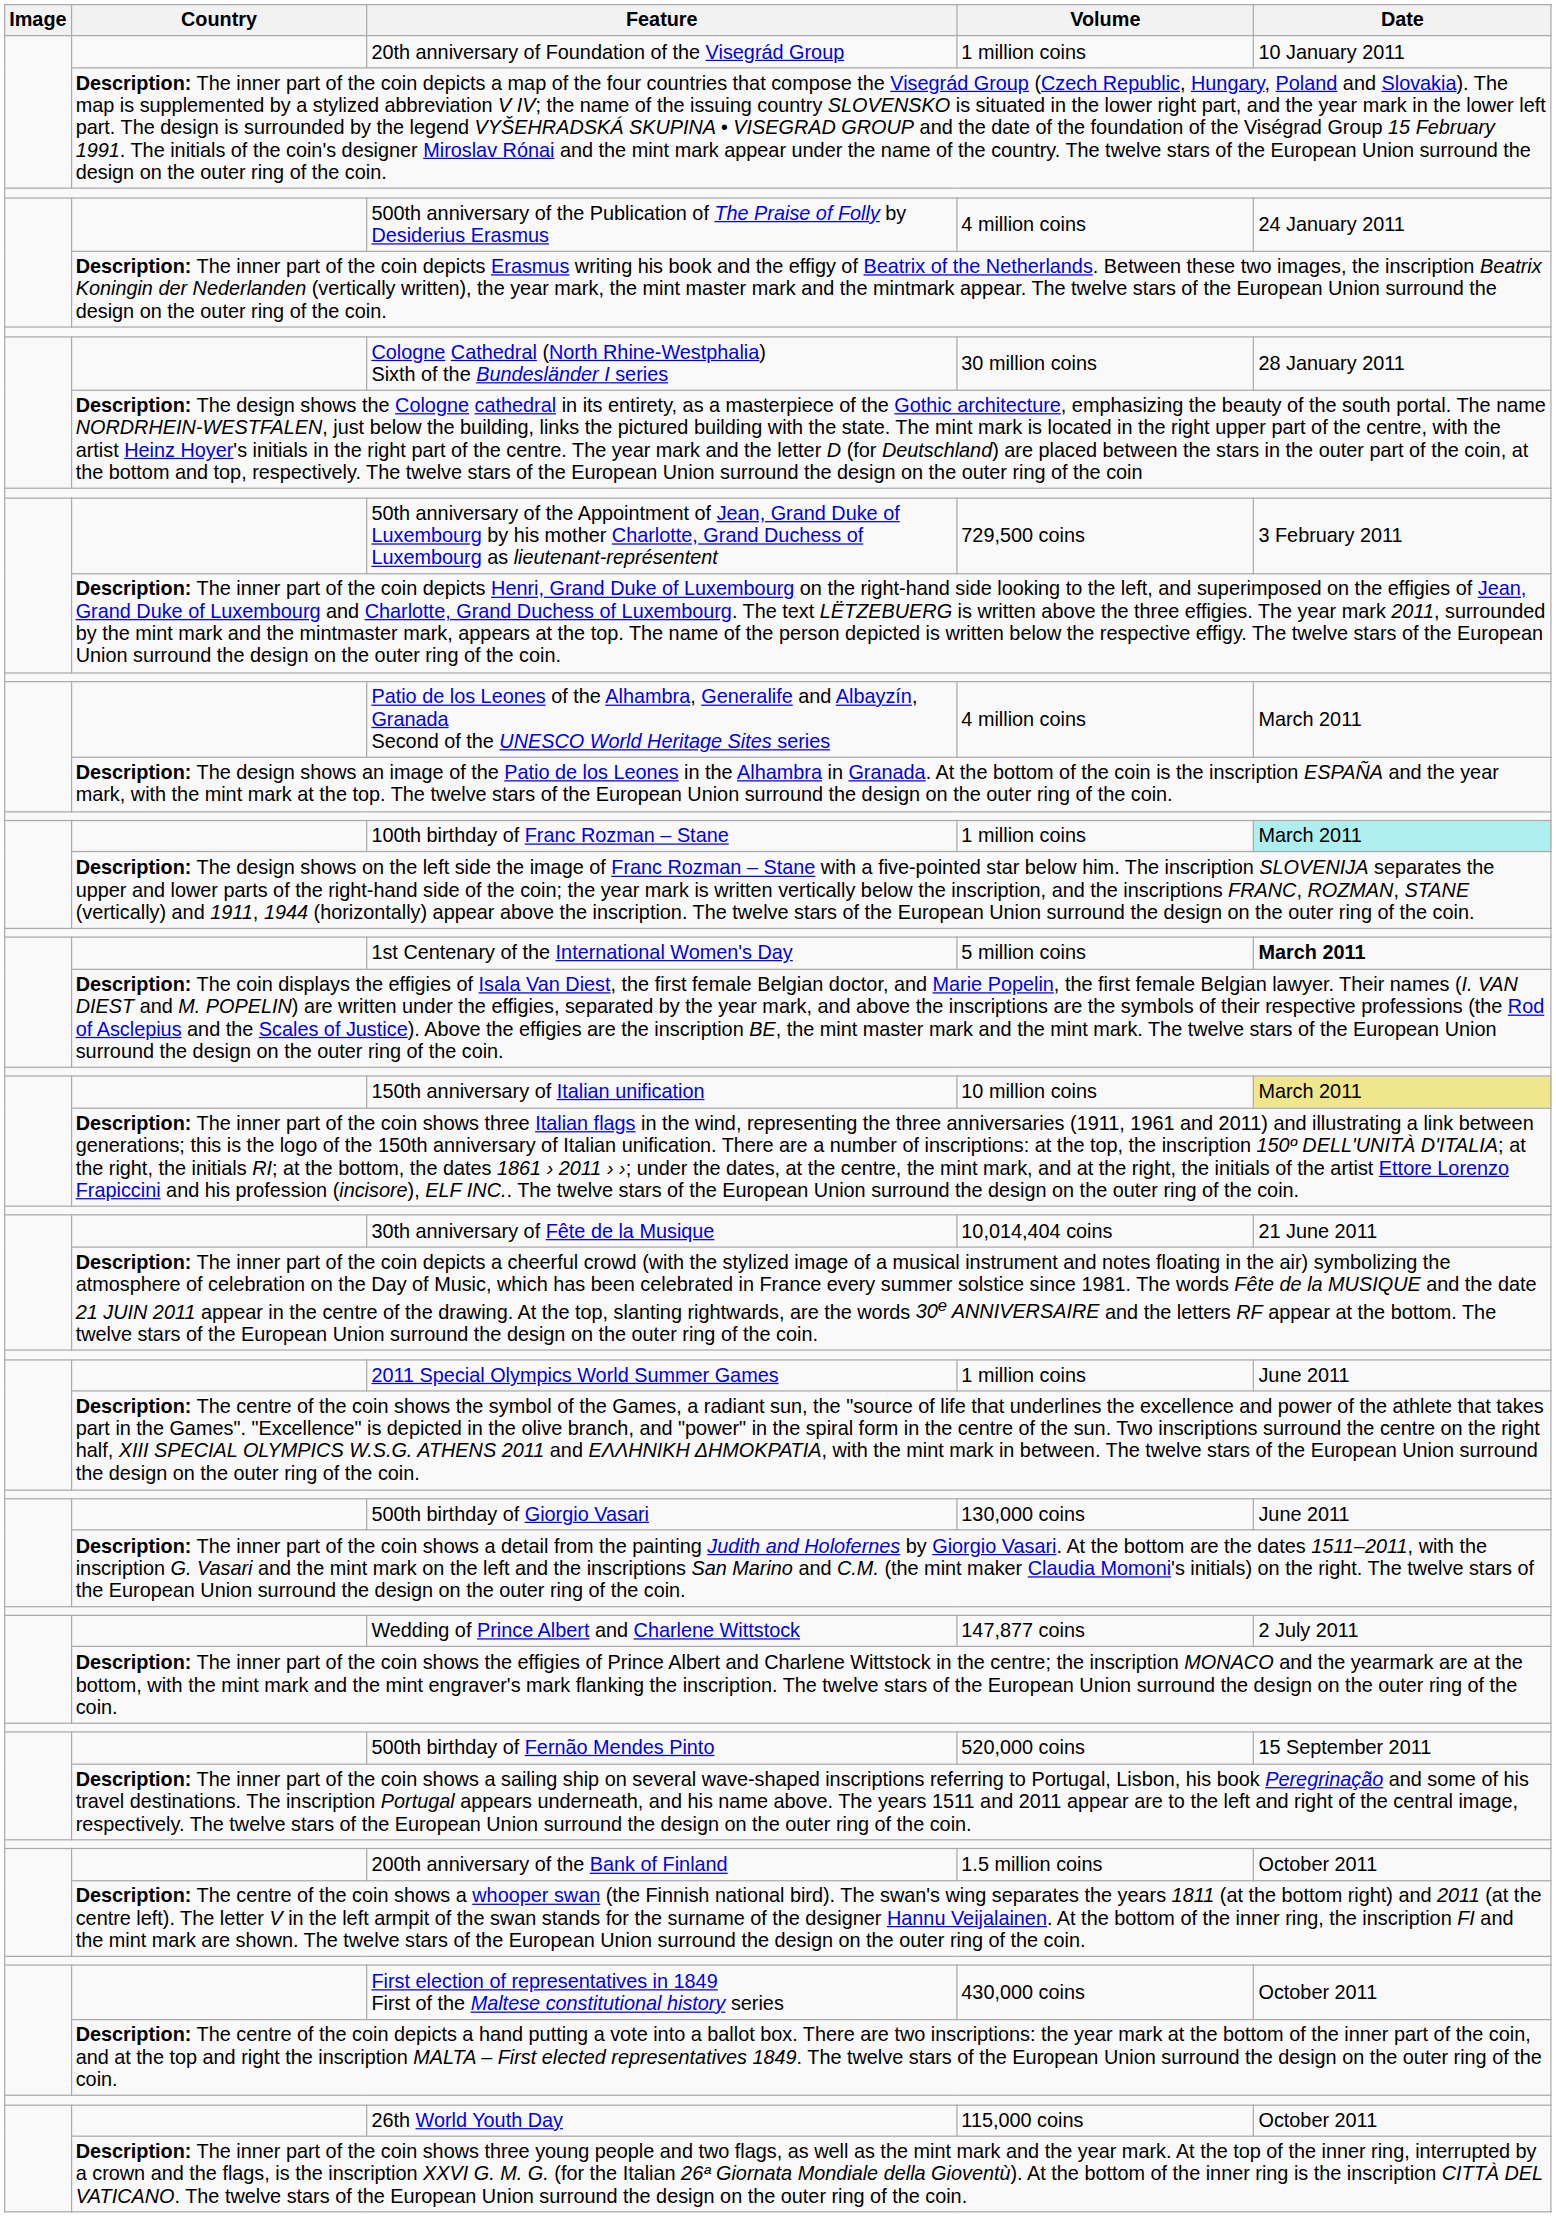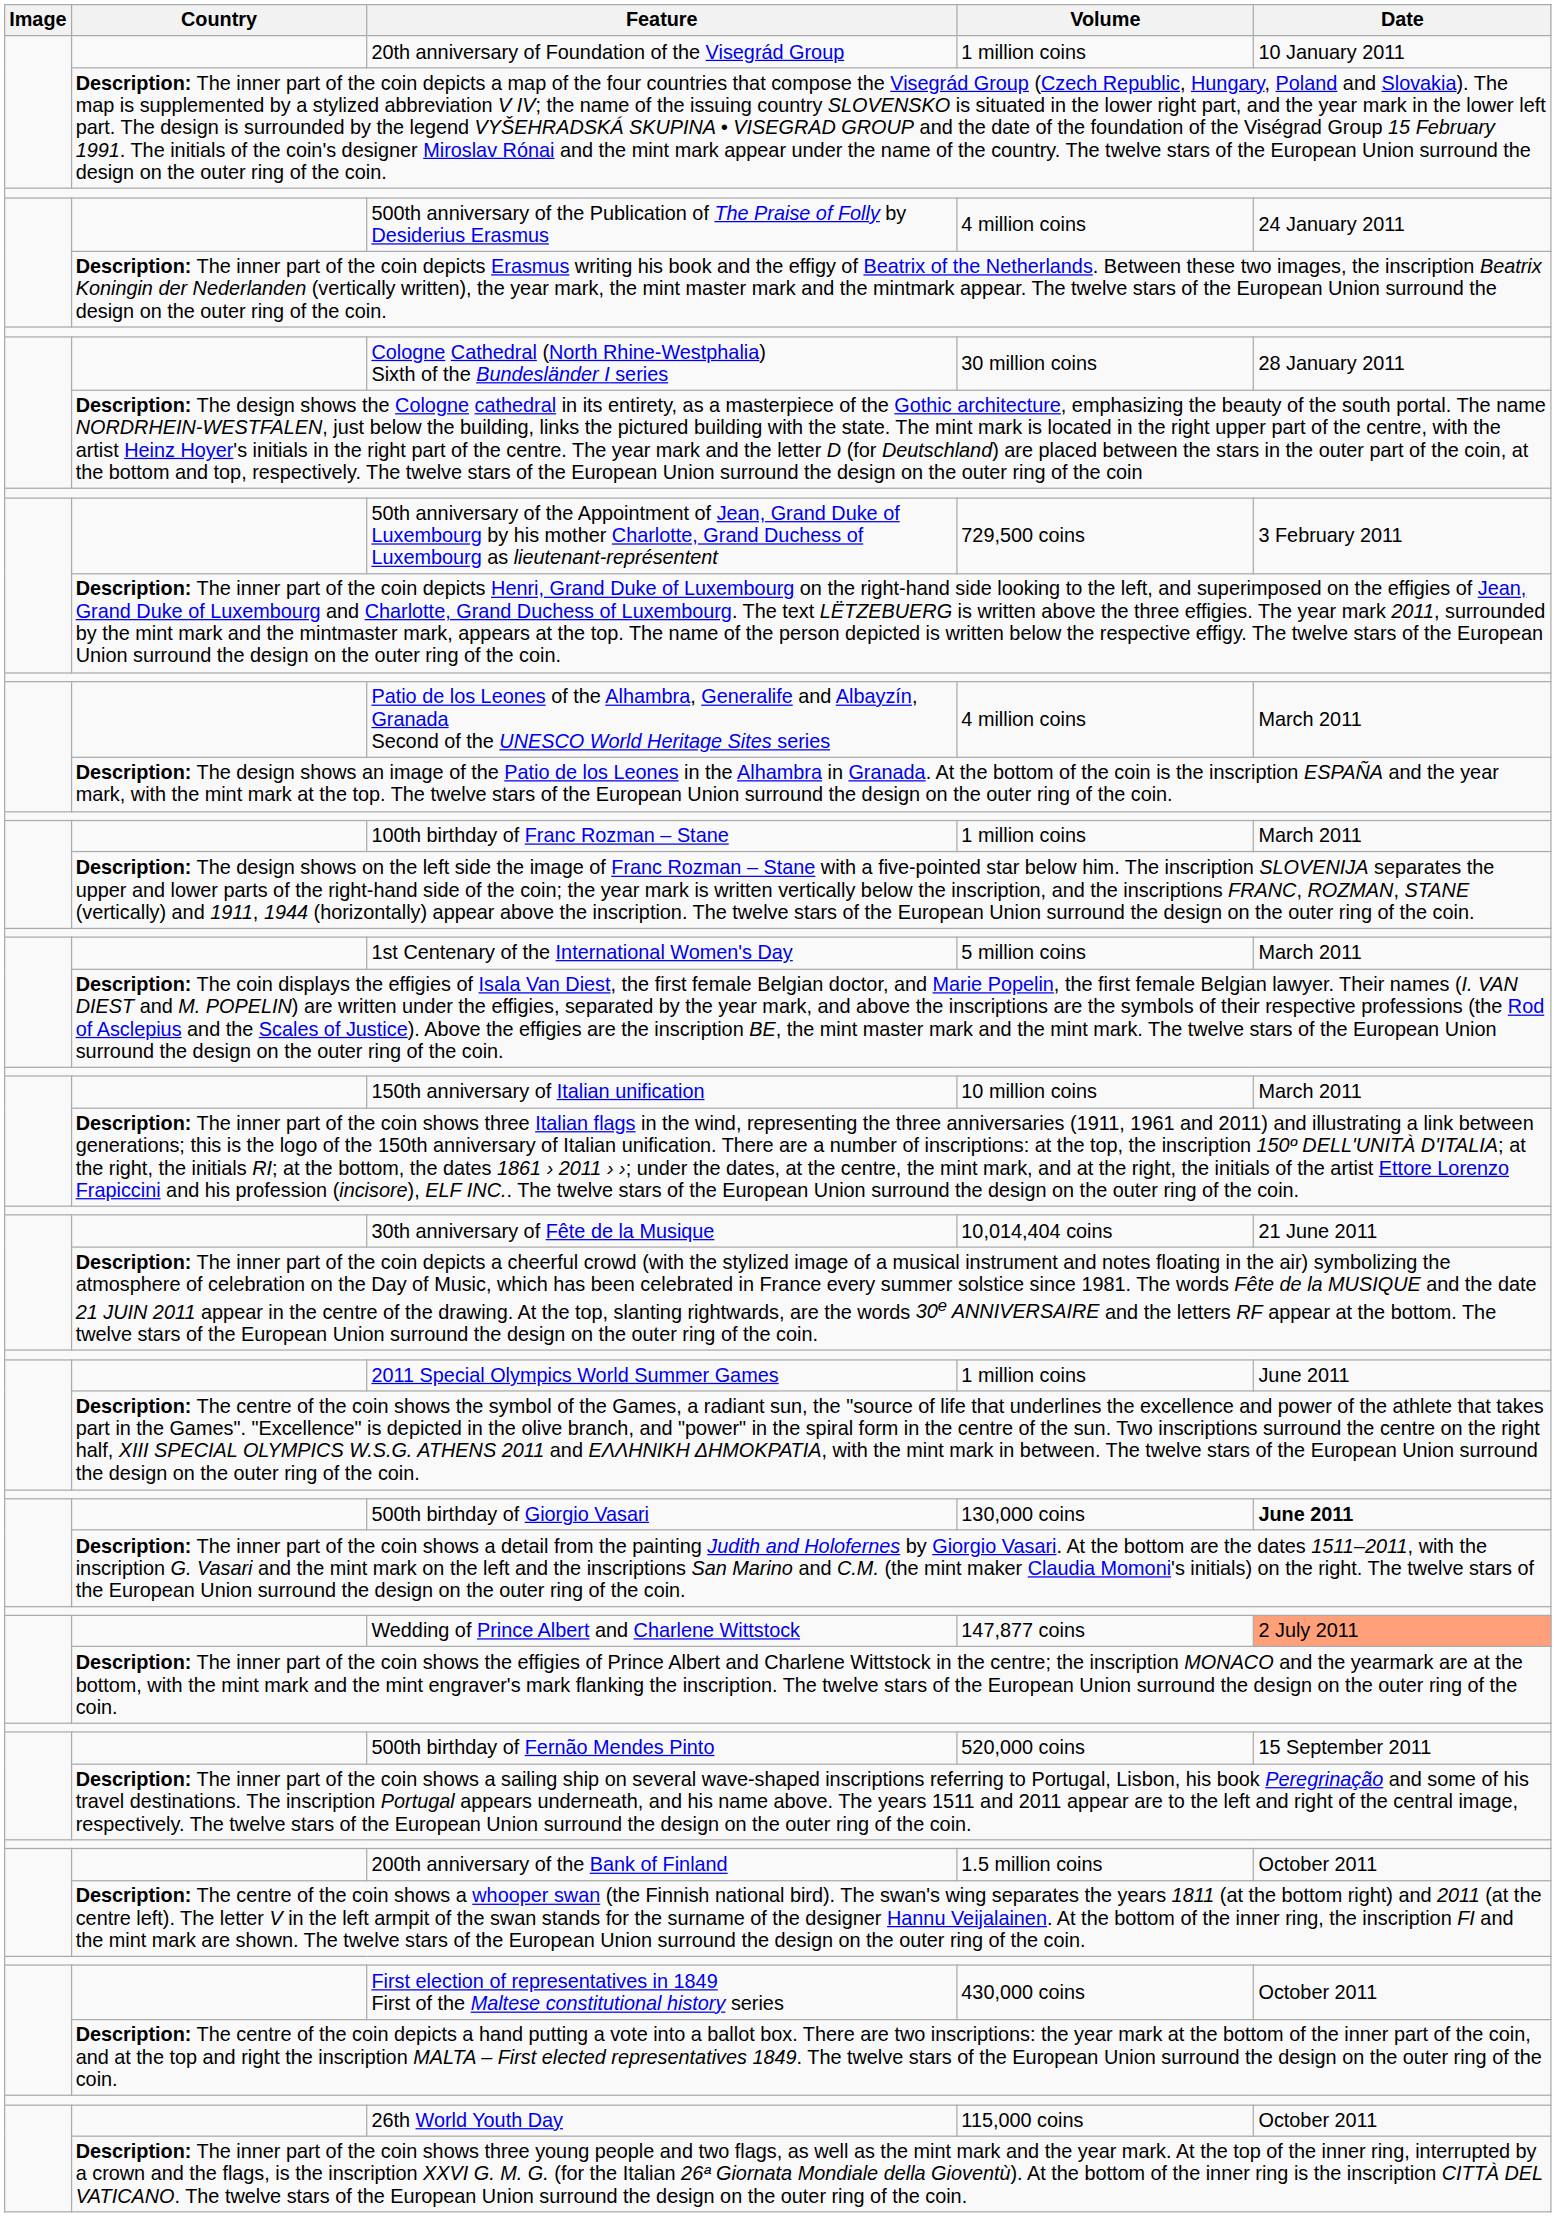(1310, 836) paleturquoise background -> (1310, 836) no background
(1312, 952) bold -> (1310, 952) normal
(1310, 1091) khaki background -> (1310, 1091) no background
(1304, 1514) normal -> (1306, 1514) bold
(1308, 1631) no background -> (1308, 1631) lightsalmon background
